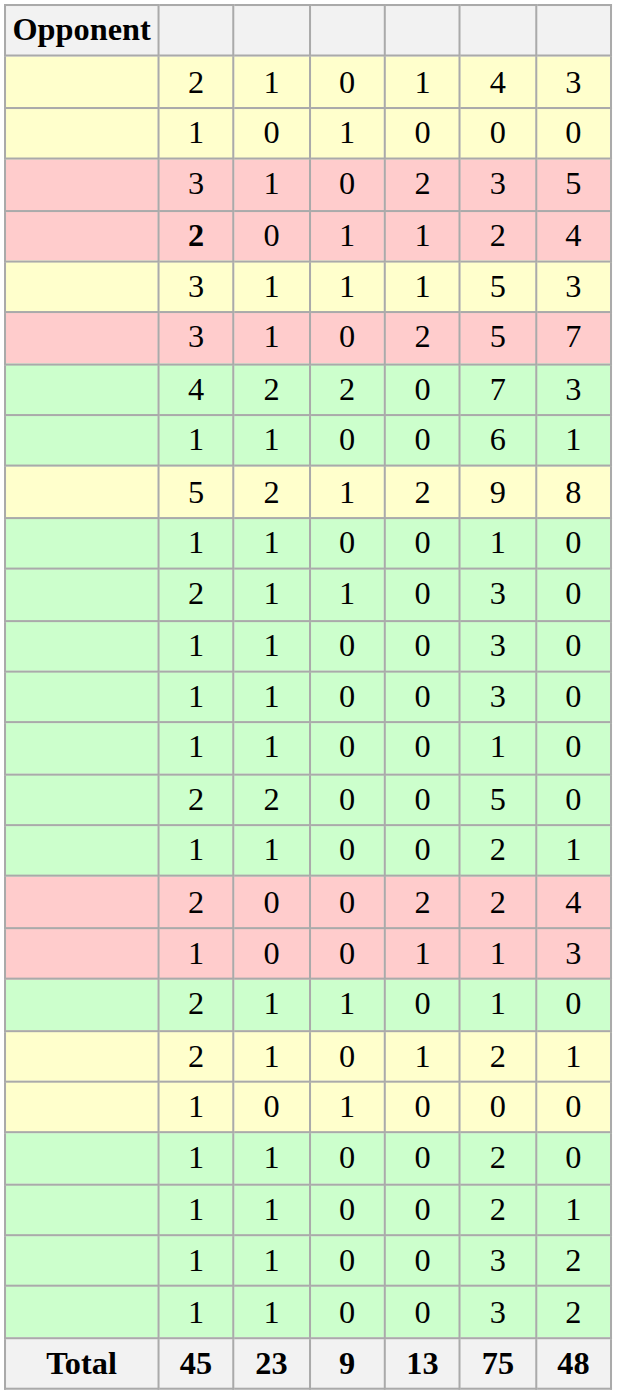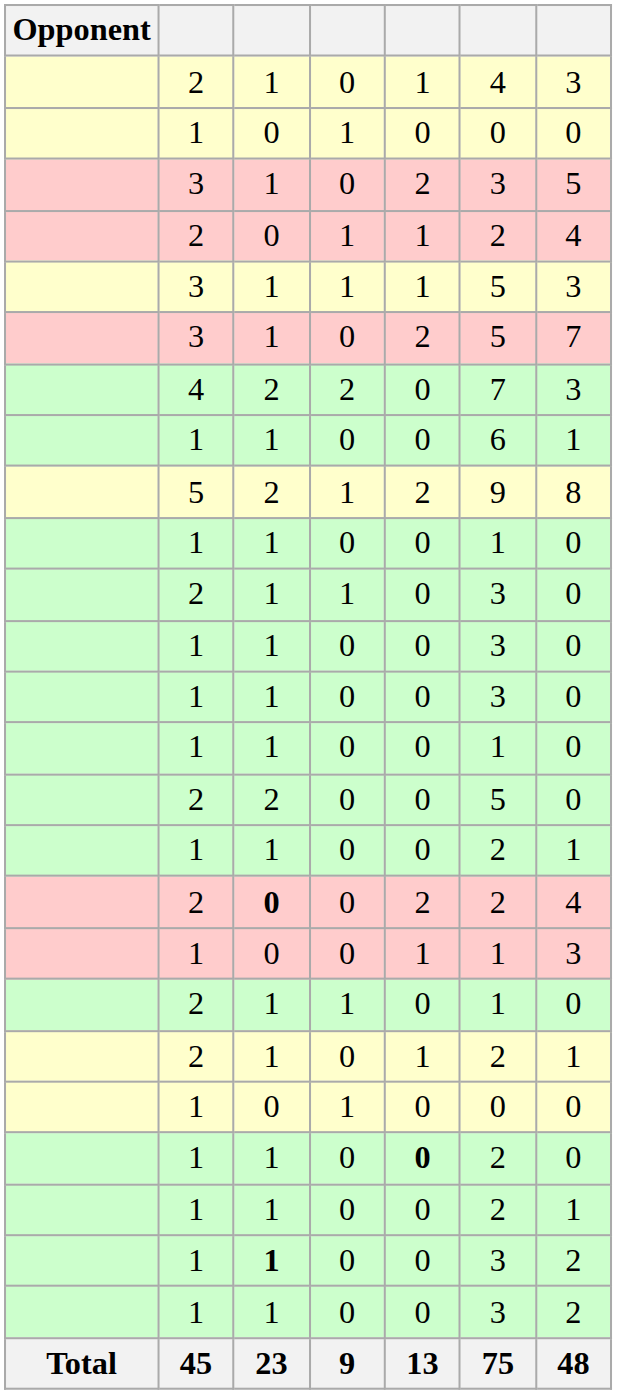(196, 235) bold -> (196, 235) normal
(271, 901) normal -> (271, 901) bold
(422, 1157) normal -> (422, 1157) bold
(271, 1260) normal -> (271, 1260) bold
